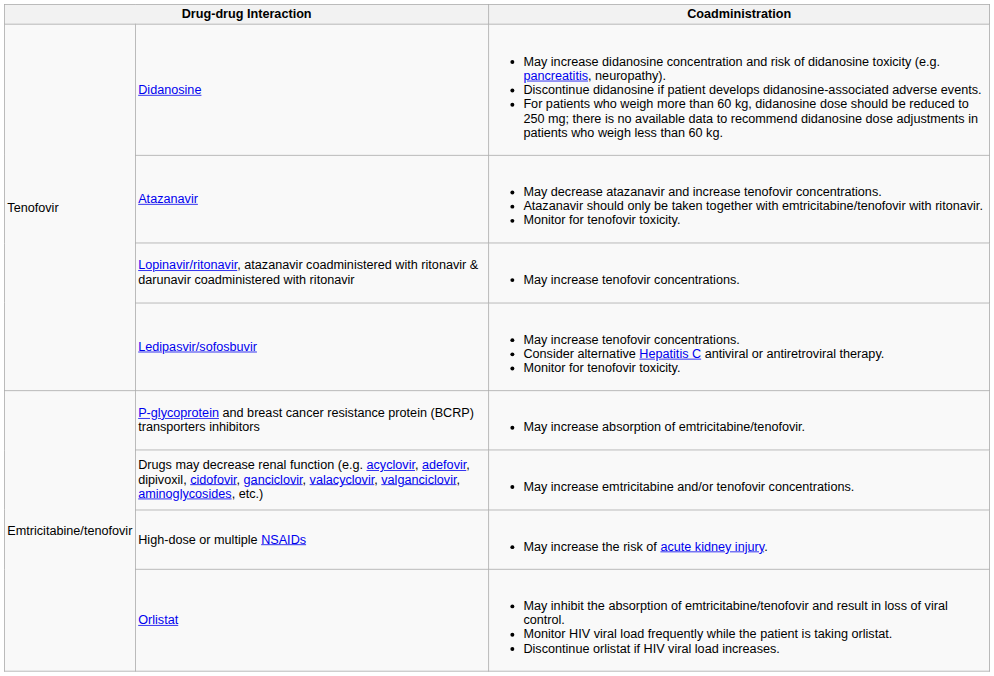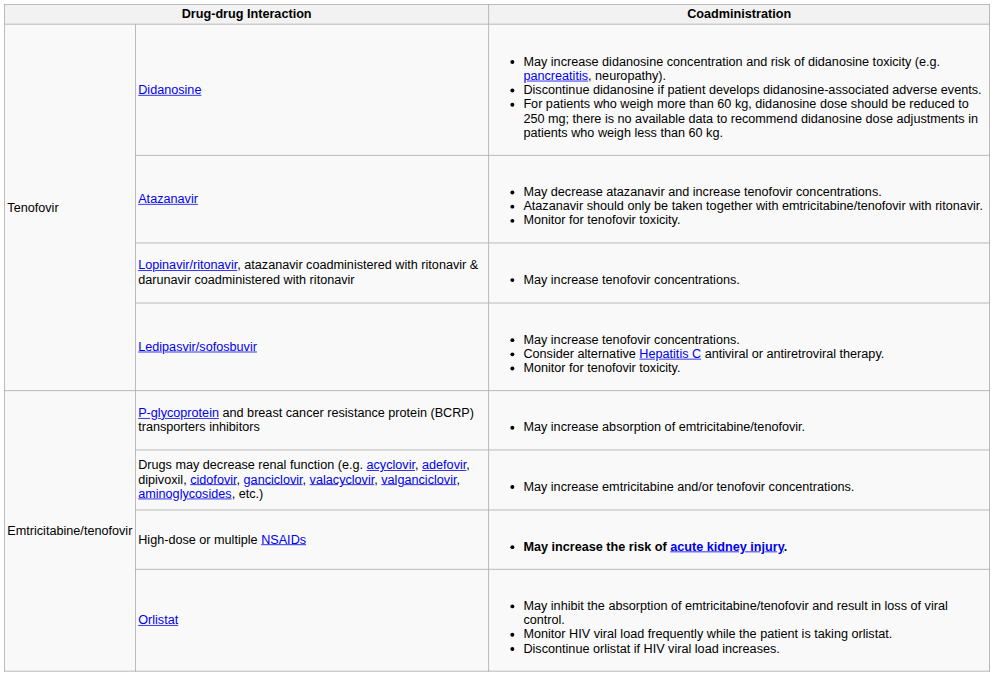(739, 547) normal -> (739, 547) bold
